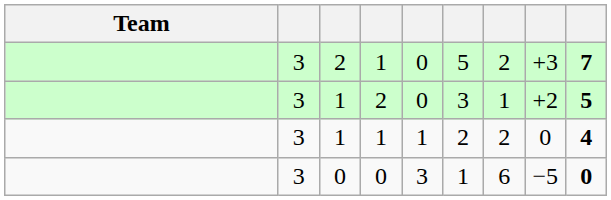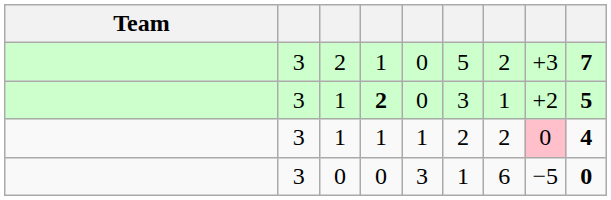(381, 99) normal -> (381, 99) bold
(545, 137) no background -> (545, 137) pink background
